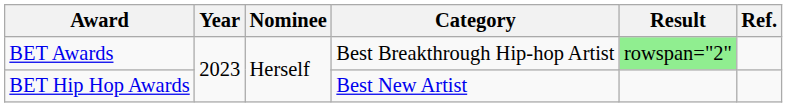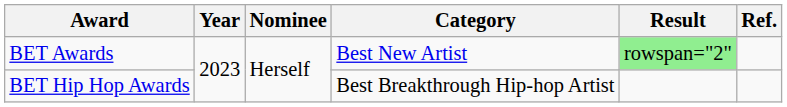(475, 53) Best Breakthrough Hip-hop Artist -> (402, 53) Best New Artist
(402, 85) Best New Artist -> (475, 85) Best Breakthrough Hip-hop Artist
